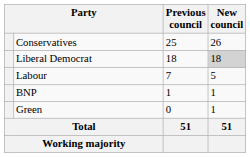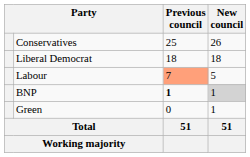(216, 59) lightgrey background -> (216, 59) no background
(169, 76) no background -> (169, 76) lightsalmon background
(169, 93) normal -> (169, 93) bold
(213, 93) no background -> (213, 93) lightgrey background
